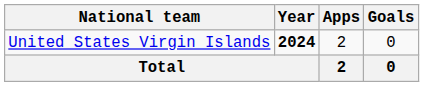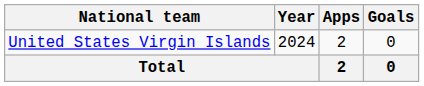(297, 43) bold -> (297, 43) normal
